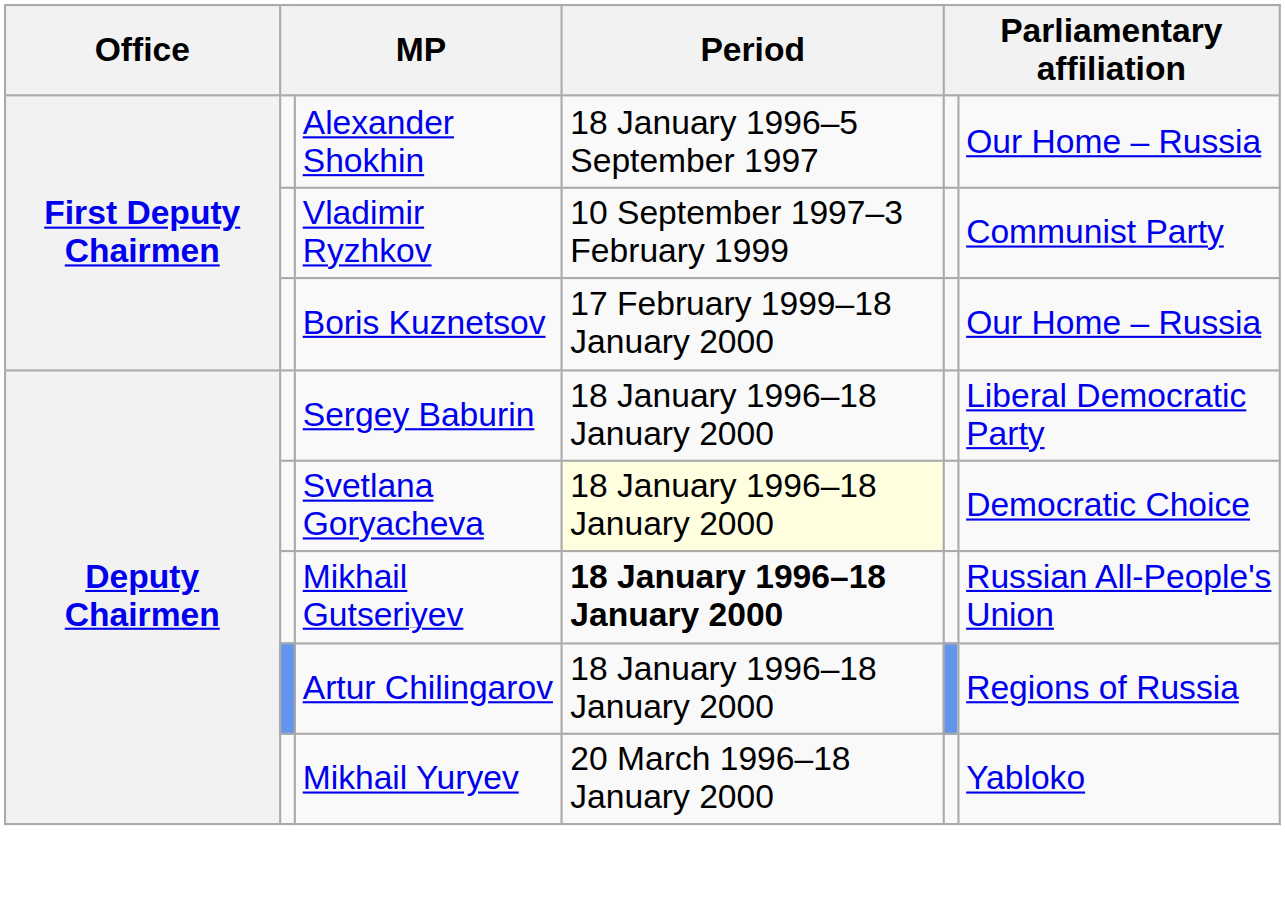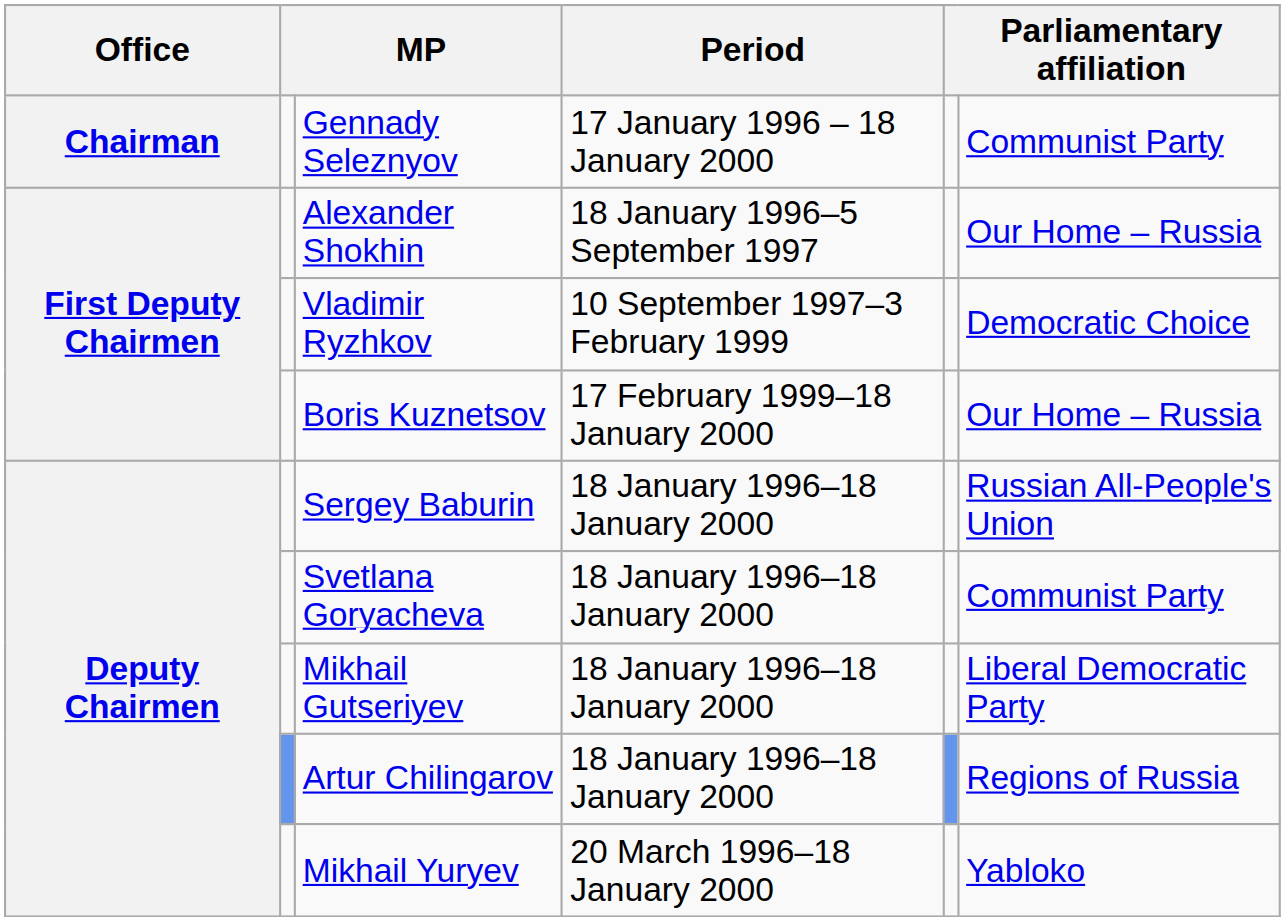+ row: (380, 141)
(1095, 232) Communist Party -> (1108, 323) Democratic Choice
(1106, 414) Liberal Democratic Party -> (1119, 505) Russian All-People's Union
(724, 505) lightyellow background -> (724, 596) no background
(1108, 505) Democratic Choice -> (1095, 596) Communist Party
(728, 596) bold -> (724, 687) normal
(1119, 596) Russian All-People's Union -> (1106, 687) Liberal Democratic Party
